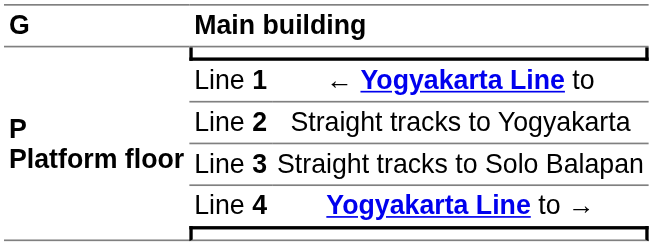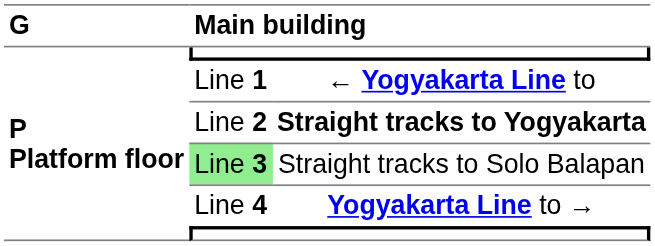(460, 122) normal -> (461, 122) bold
(231, 163) no background -> (231, 163) lightgreen background
